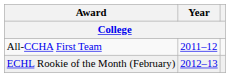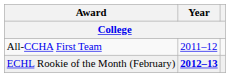(199, 64) normal -> (199, 64) bold
